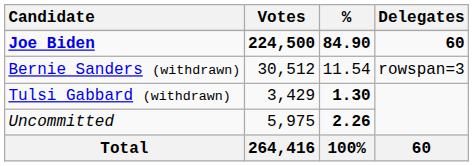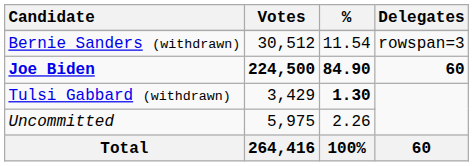rows swapped: (52, 44) <-> (124, 70)
(351, 122) bold -> (351, 122) normal
